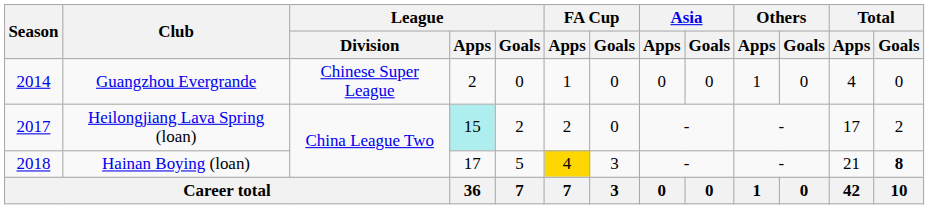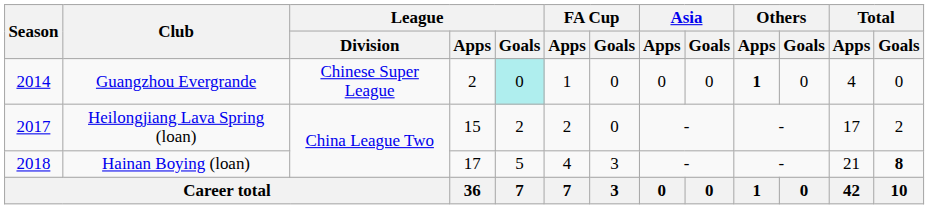(520, 81) no background -> (520, 81) paleturquoise background
(757, 81) normal -> (757, 81) bold
(472, 127) paleturquoise background -> (472, 127) no background
(567, 163) gold background -> (567, 163) no background
